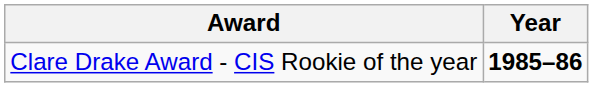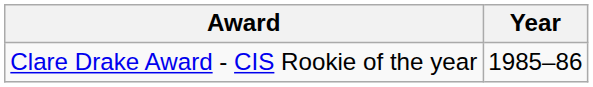(535, 61) bold -> (535, 61) normal
